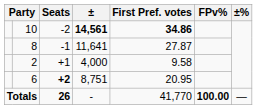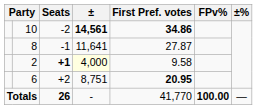(64, 63) normal -> (64, 63) bold
(94, 63) no background -> (94, 63) lightyellow background
(64, 79) bold -> (64, 79) normal
(179, 79) normal -> (179, 79) bold
